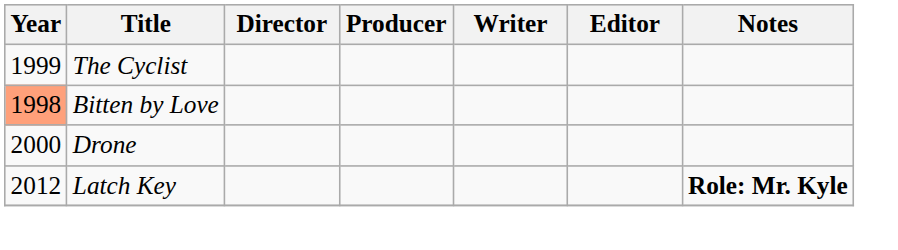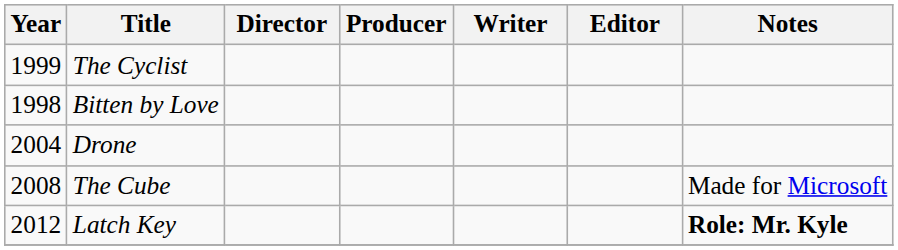(36, 104) lightsalmon background -> (36, 104) no background
(36, 144) 2000 -> (36, 144) 2004
+ row: (122, 184)
